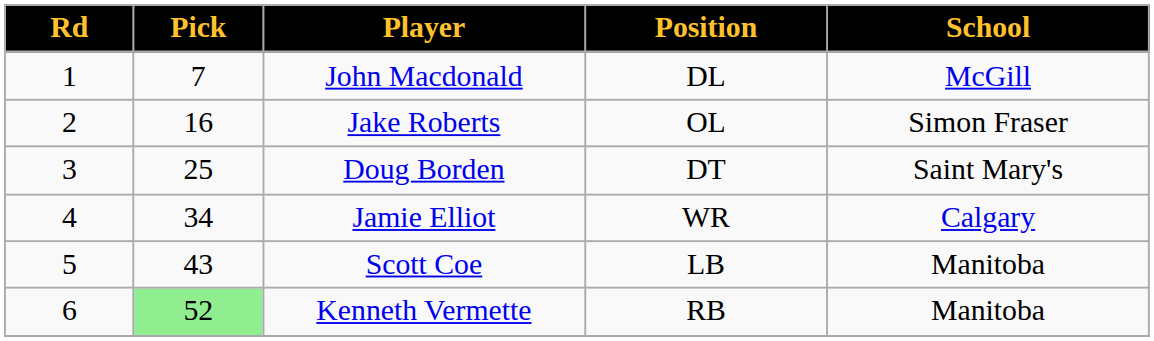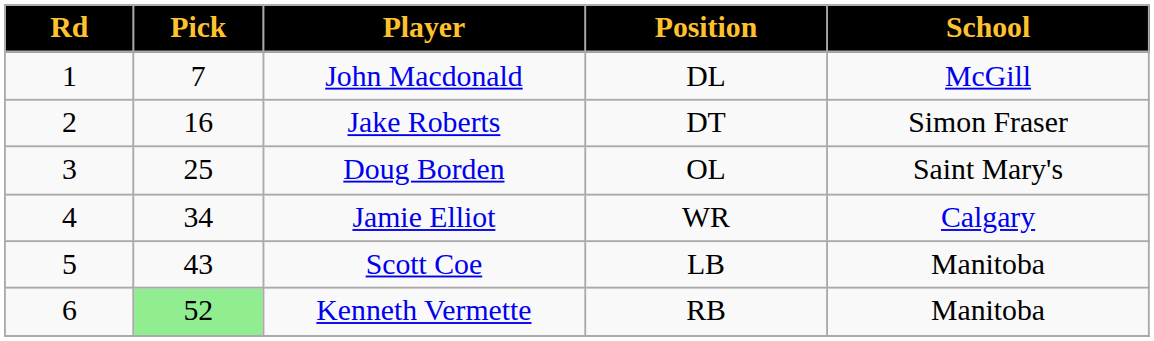(706, 122) OL -> (706, 122) DT
(706, 169) DT -> (706, 169) OL
